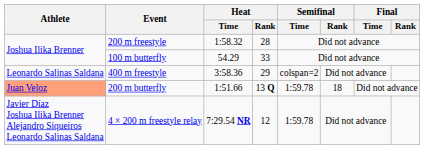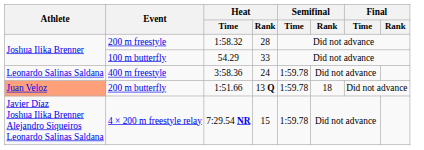(265, 73) 29 -> (265, 73) 24
(299, 73) colspan=2 -> (294, 73) 1:59.78
(265, 120) 12 -> (265, 120) 15
